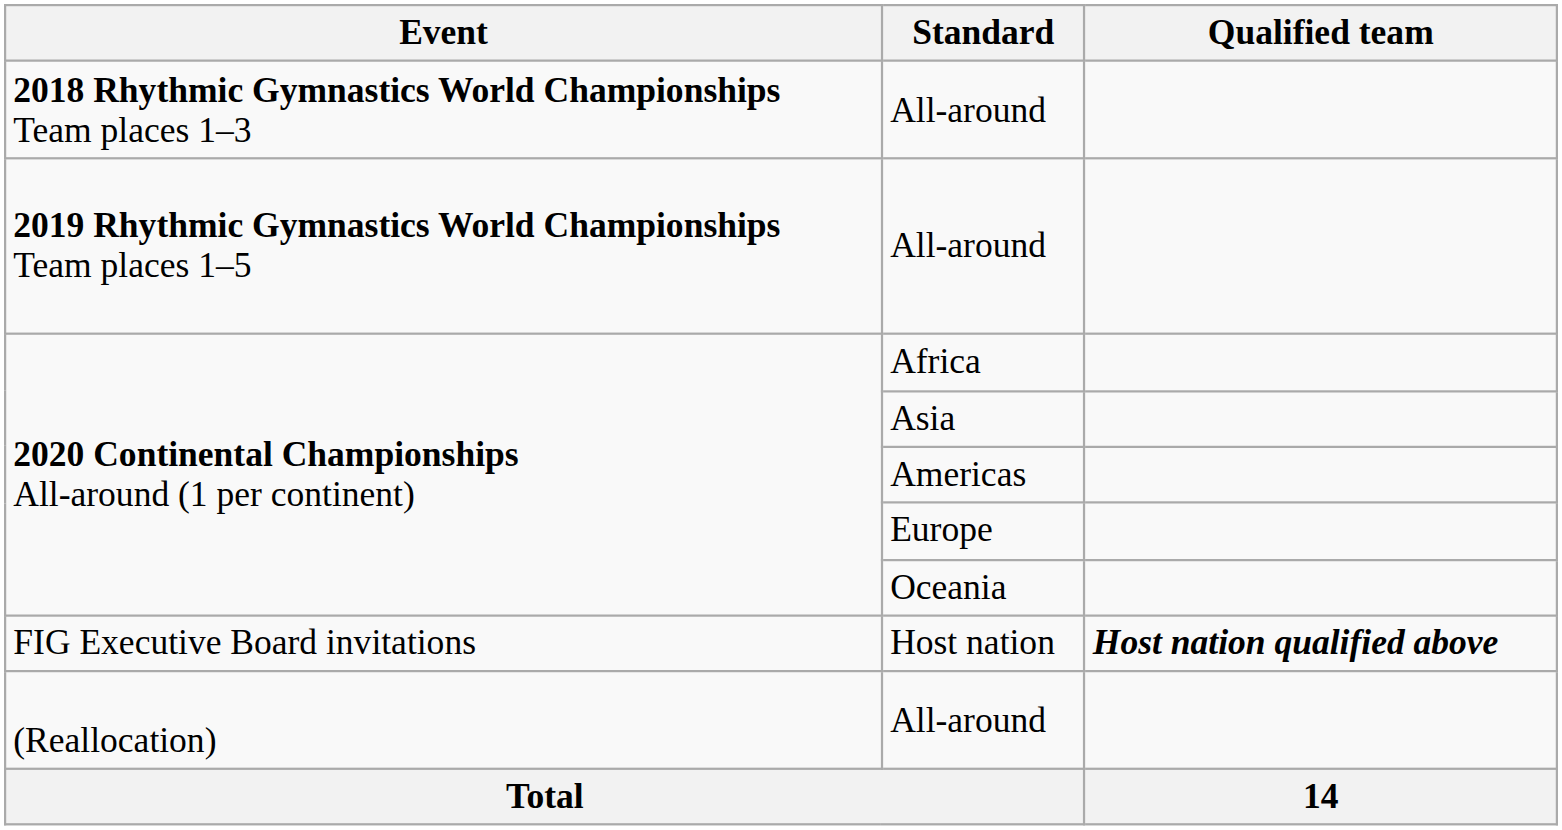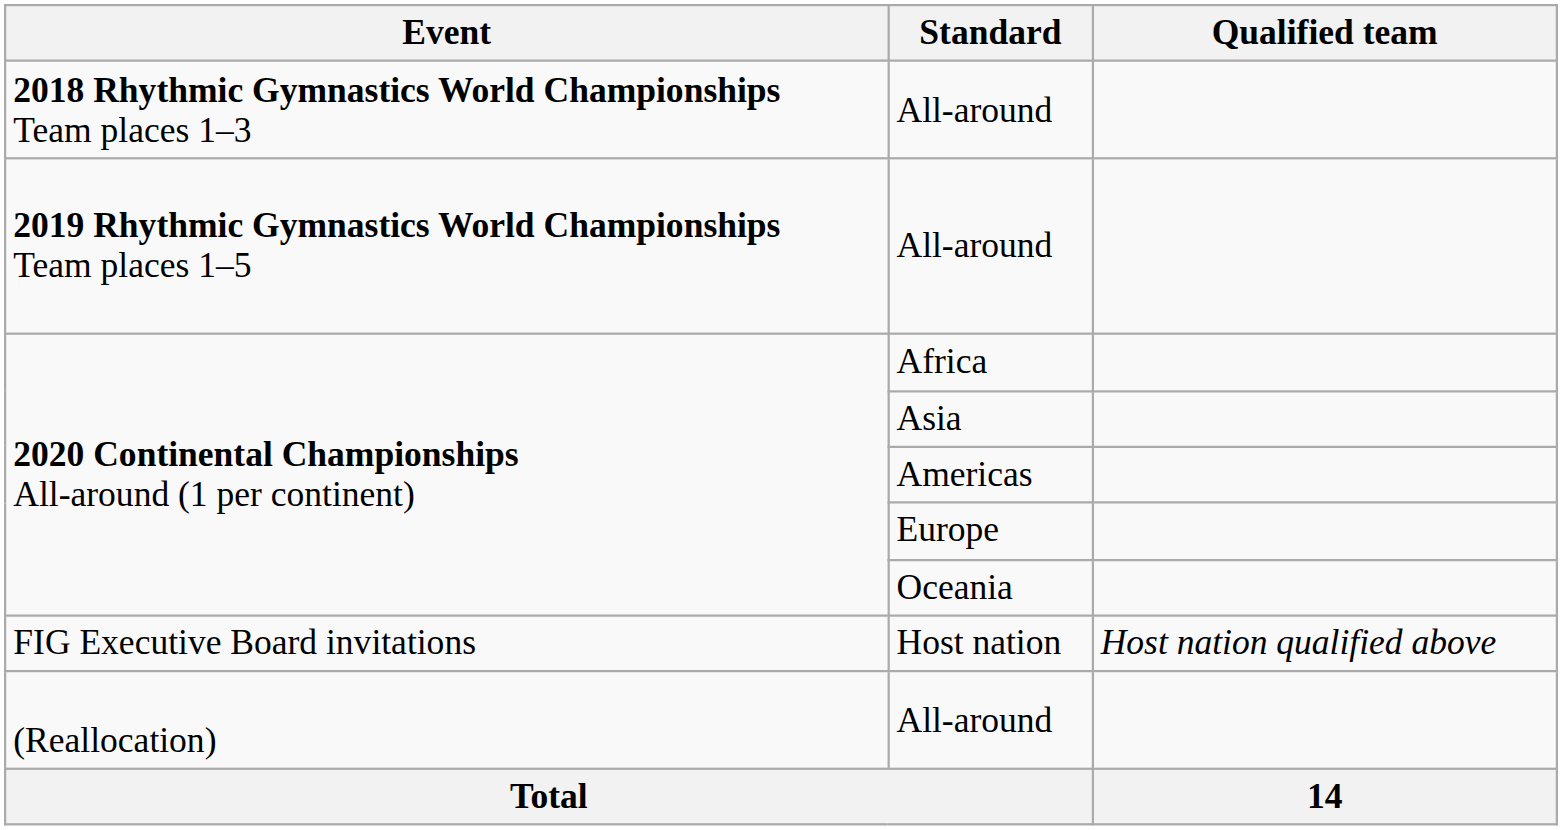(1296, 643) bold -> (1298, 643) normal
